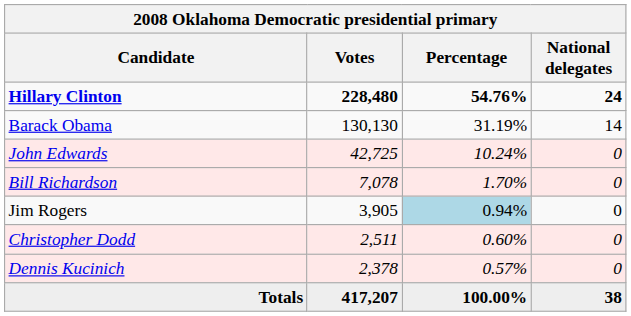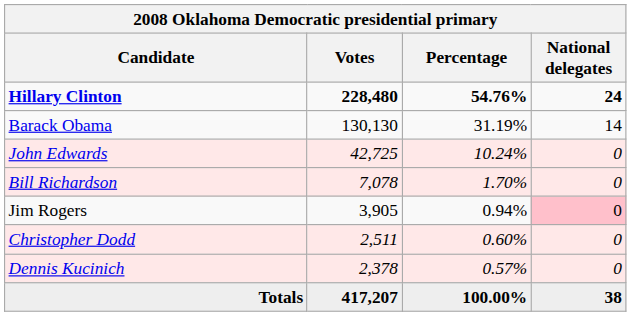(505, 210) lightblue background -> (505, 210) no background
(618, 210) no background -> (618, 210) pink background
